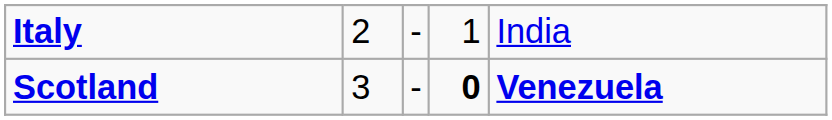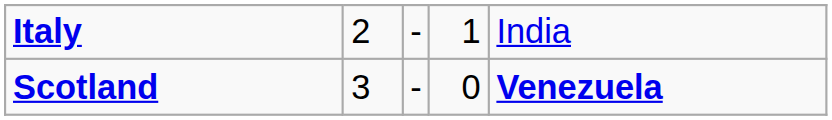(471, 86) bold -> (471, 86) normal
